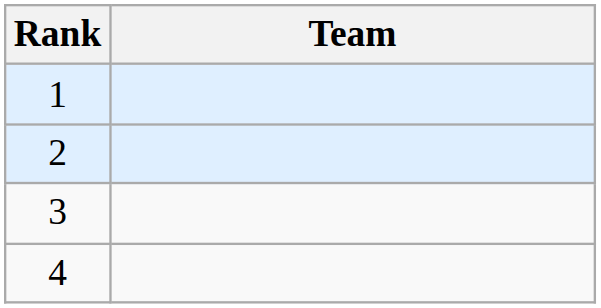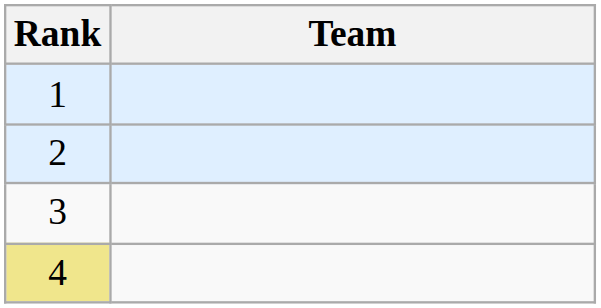(57, 271) no background -> (57, 271) khaki background
